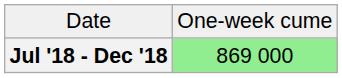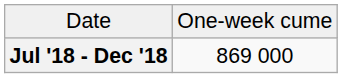(255, 55) lightgreen background -> (255, 55) no background
